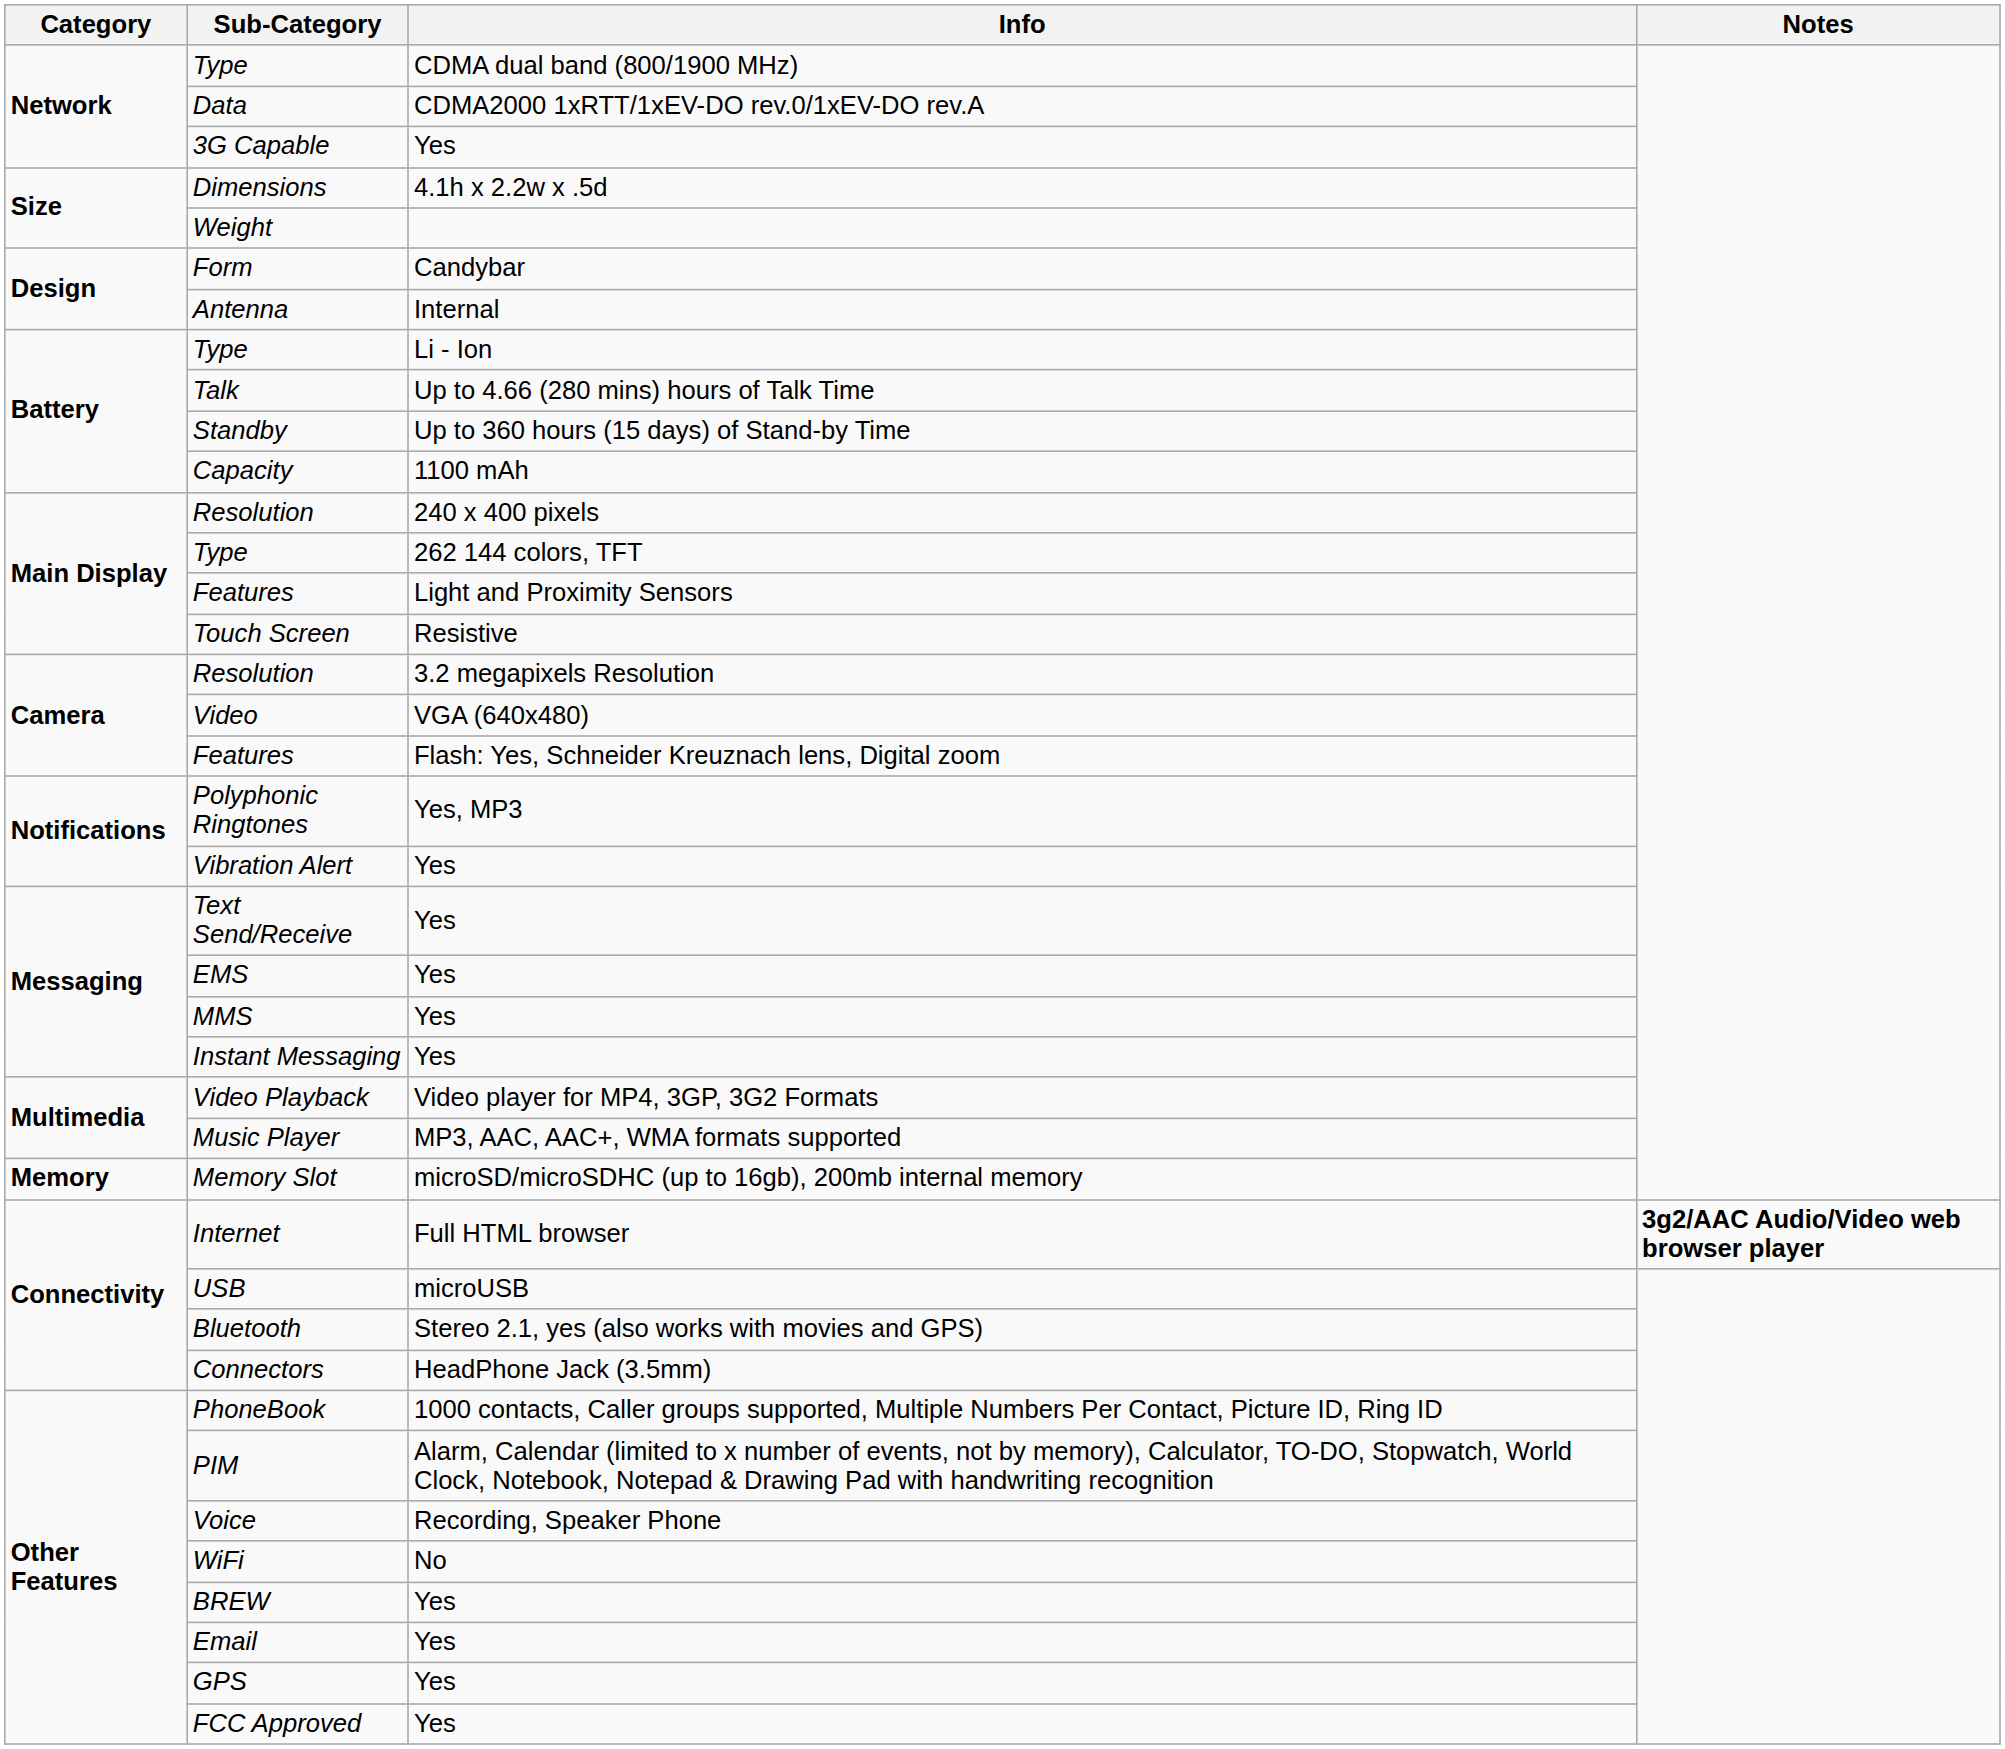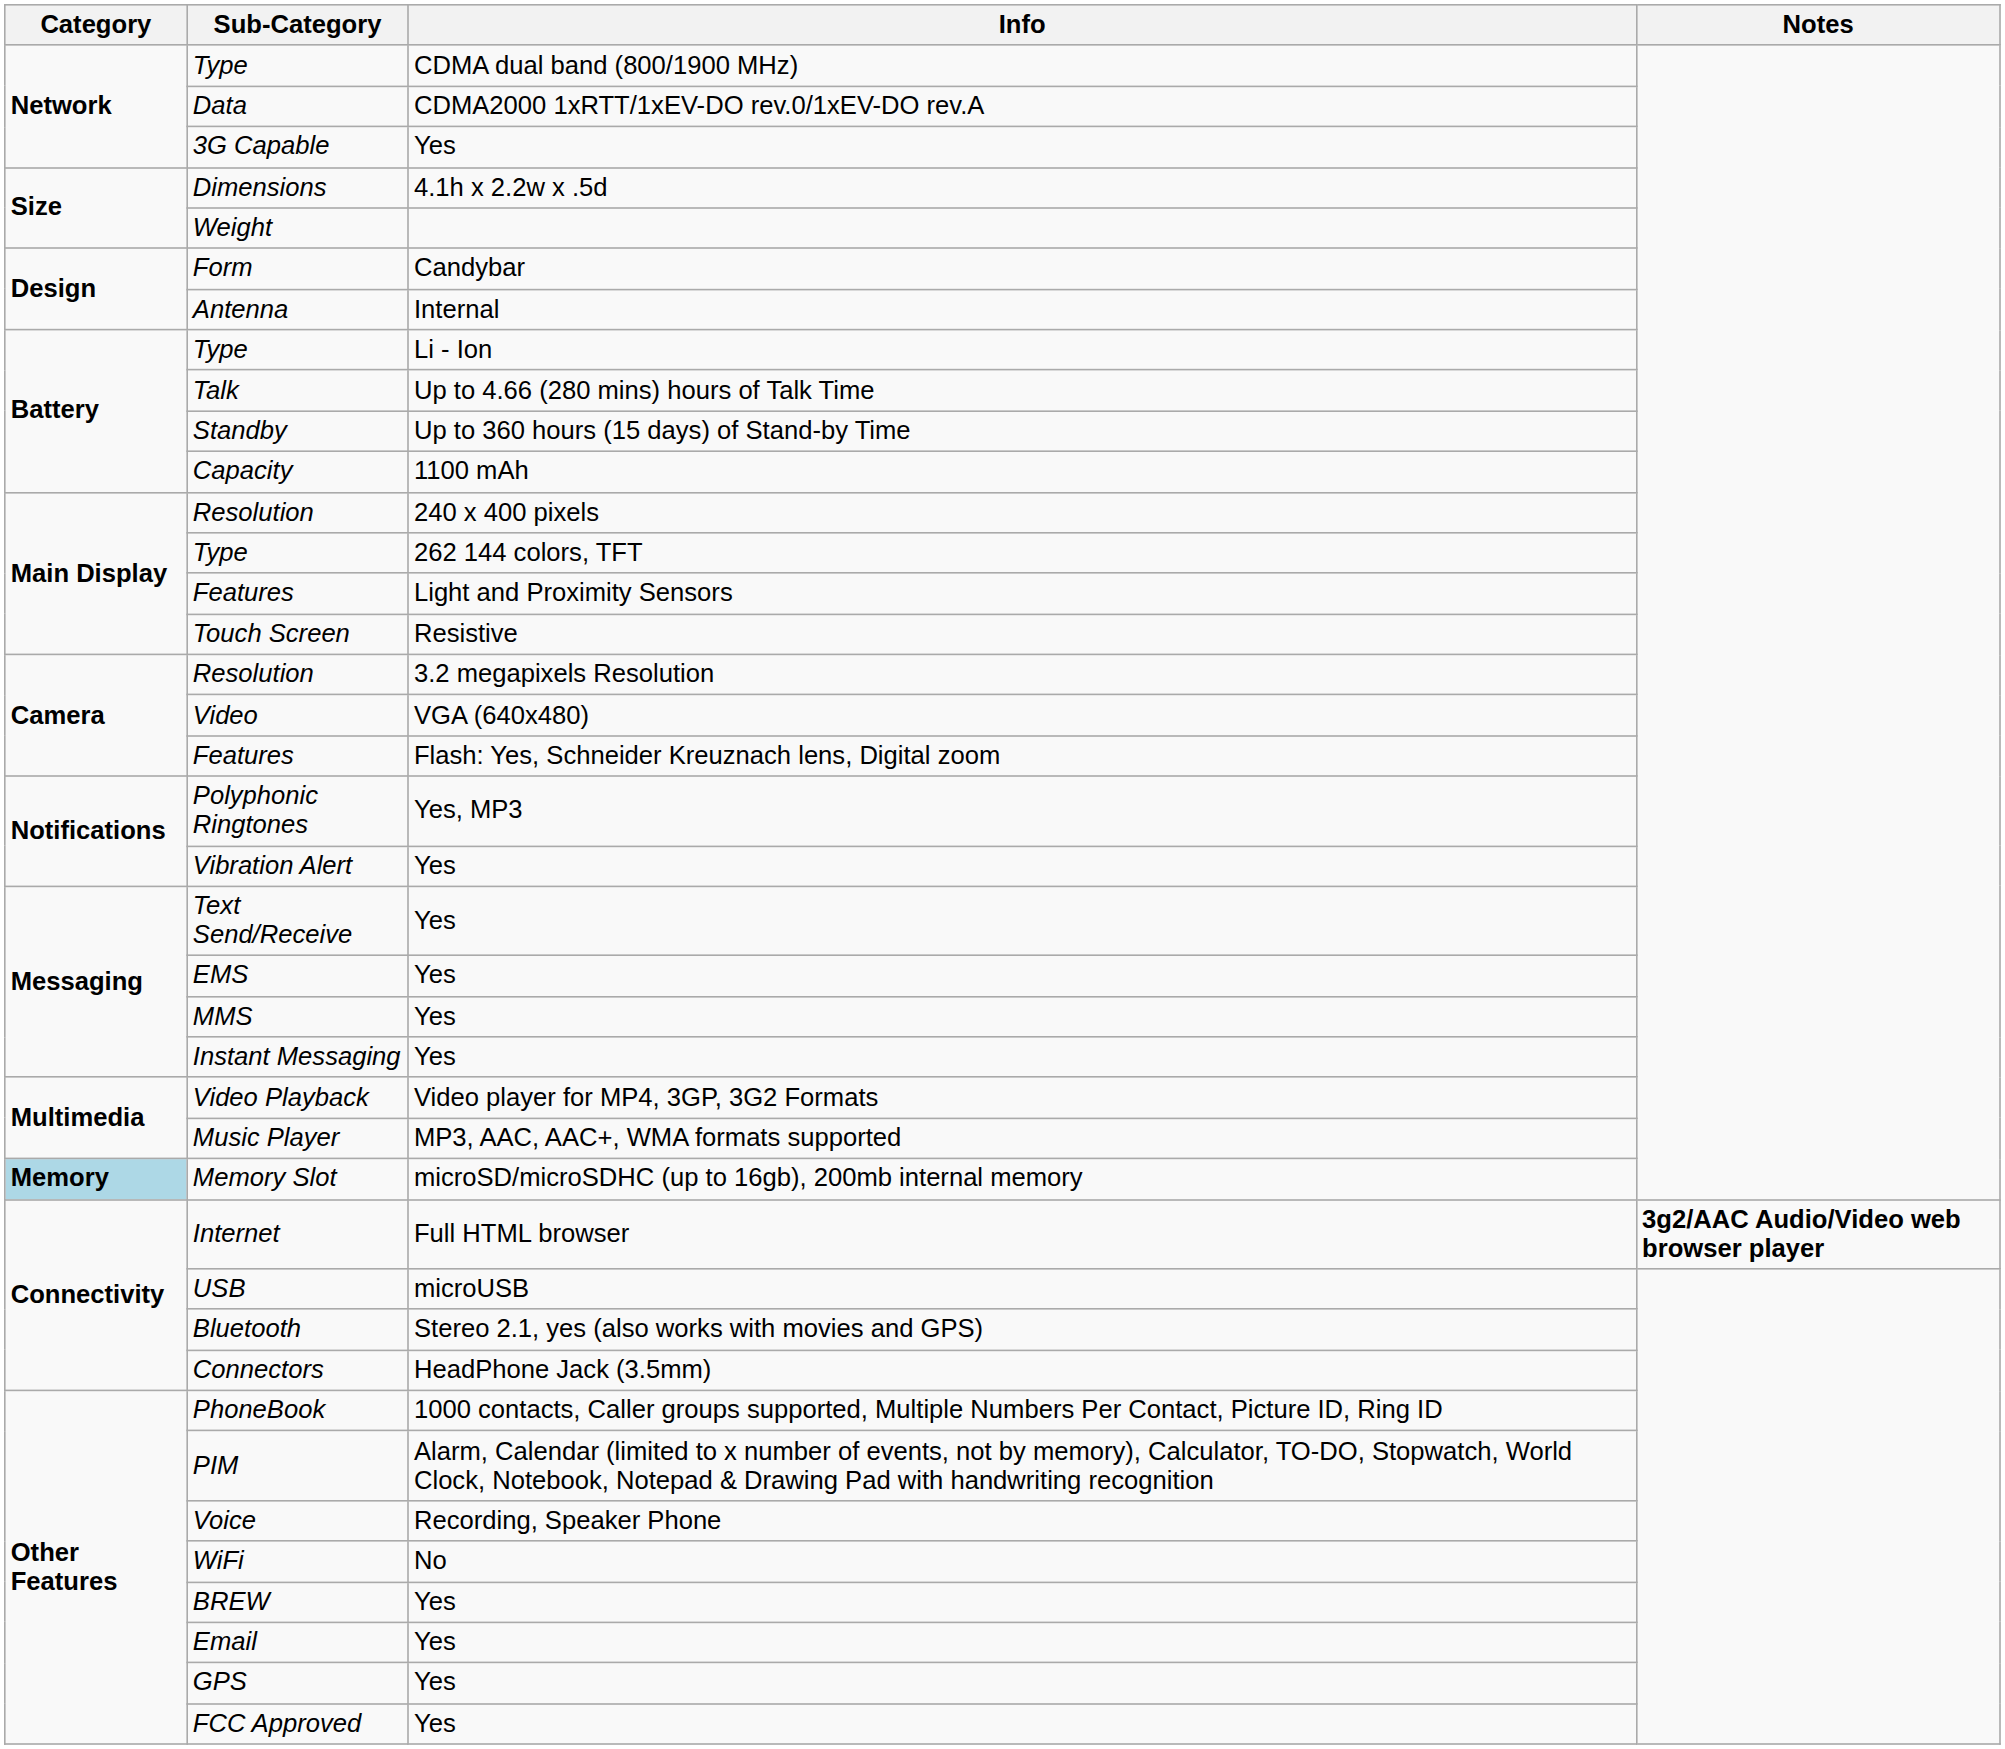(60, 1178) no background -> (60, 1178) lightblue background
